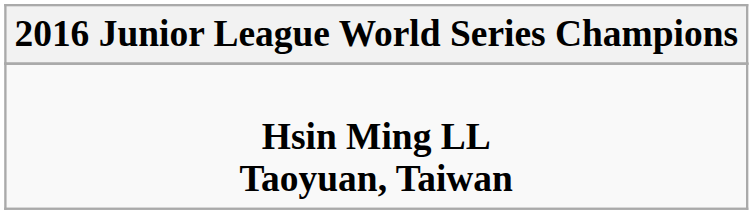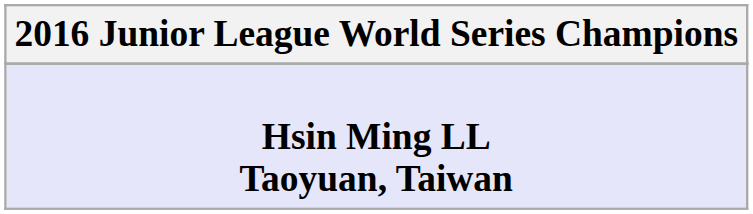(376, 156) no background -> (376, 156) lavender background
